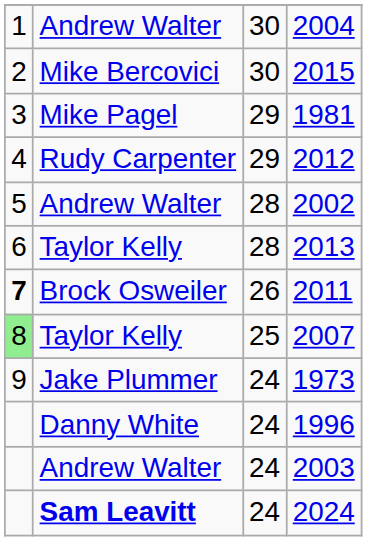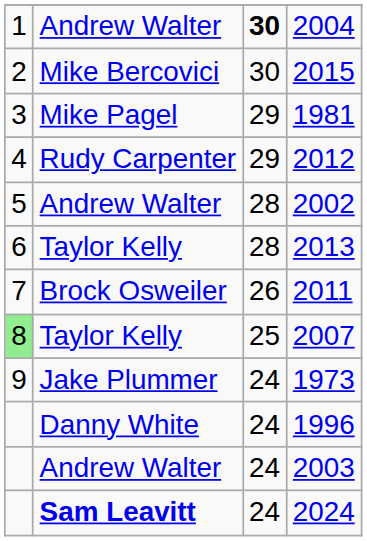(264, 26) normal -> (264, 26) bold
(19, 291) bold -> (19, 291) normal
